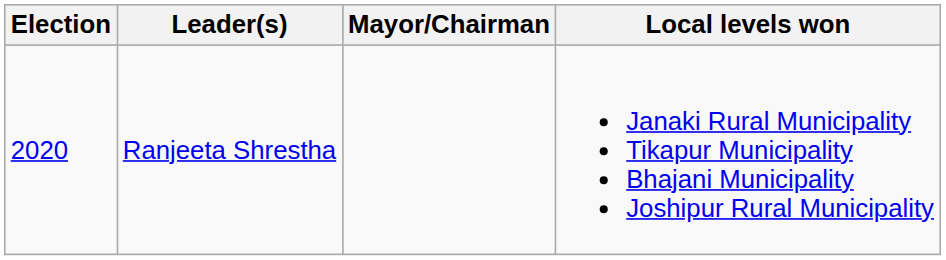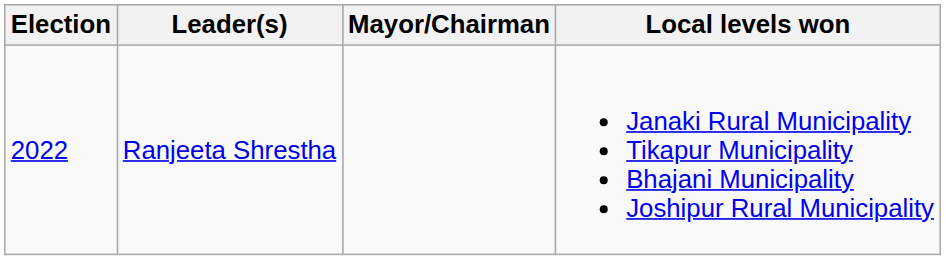(39, 149) 2020 -> (39, 149) 2022
